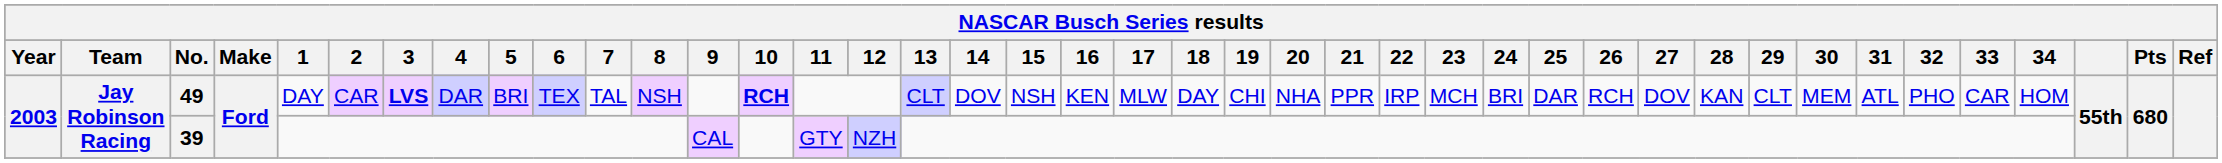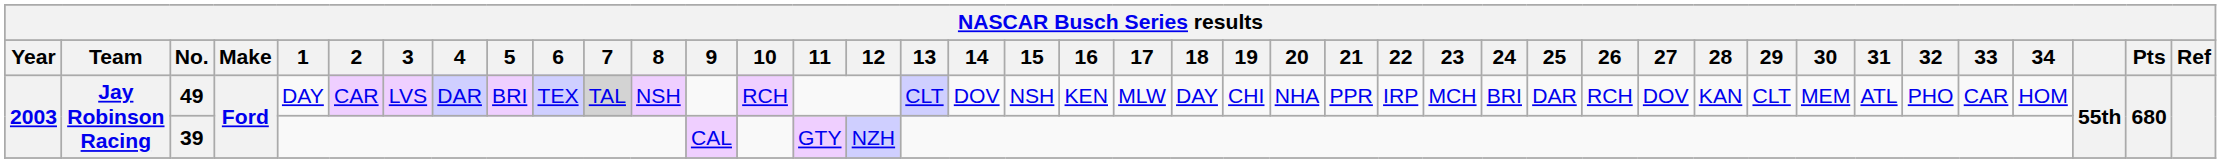(409, 96) bold -> (408, 96) normal
(609, 96) no background -> (607, 96) lightgrey background
(766, 96) bold -> (765, 96) normal
